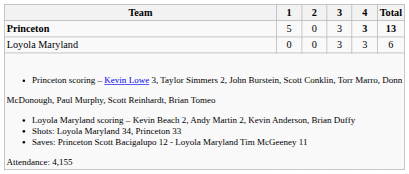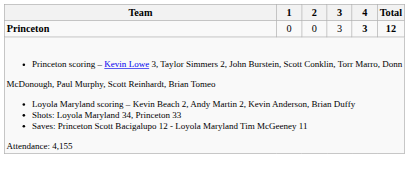(289, 28) 5 -> (289, 28) 0
(391, 28) 13 -> (391, 28) 12
- row: (42, 45)
